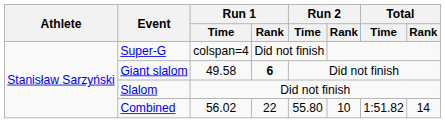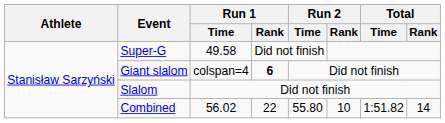(221, 52) colspan=4 -> (221, 52) 49.58
(221, 71) 49.58 -> (221, 71) colspan=4
